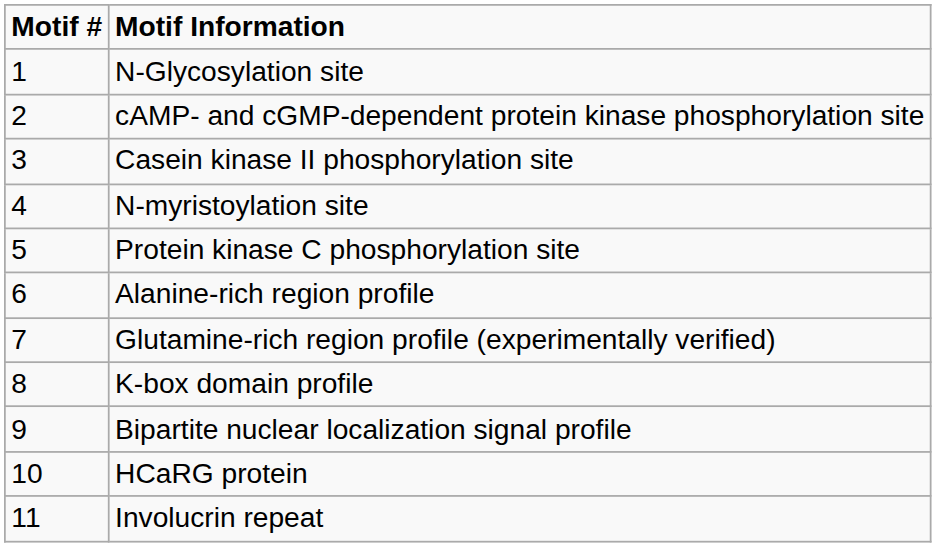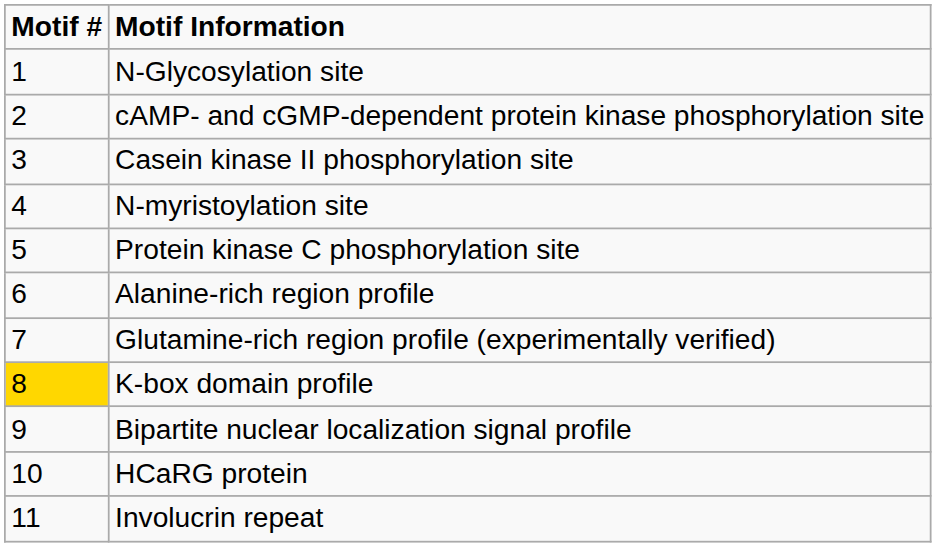(19, 384) no background -> (19, 384) gold background
